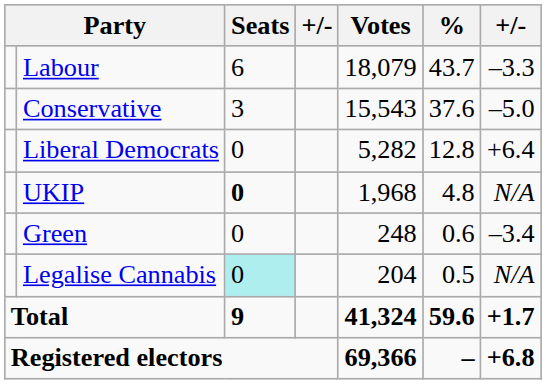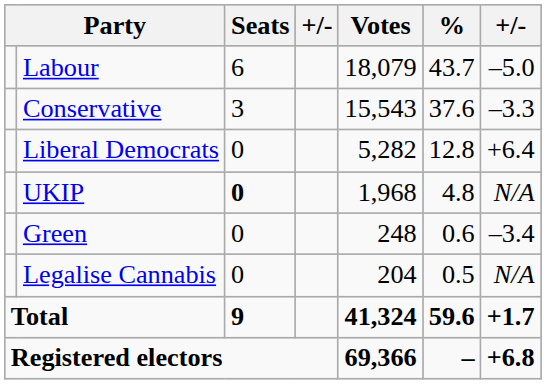(512, 66) –3.3 -> (512, 66) –5.0
(512, 108) –5.0 -> (512, 108) –3.3
(238, 274) paleturquoise background -> (238, 274) no background
